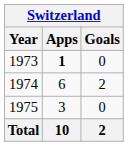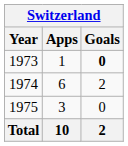(62, 61) bold -> (62, 61) normal
(102, 61) normal -> (102, 61) bold
